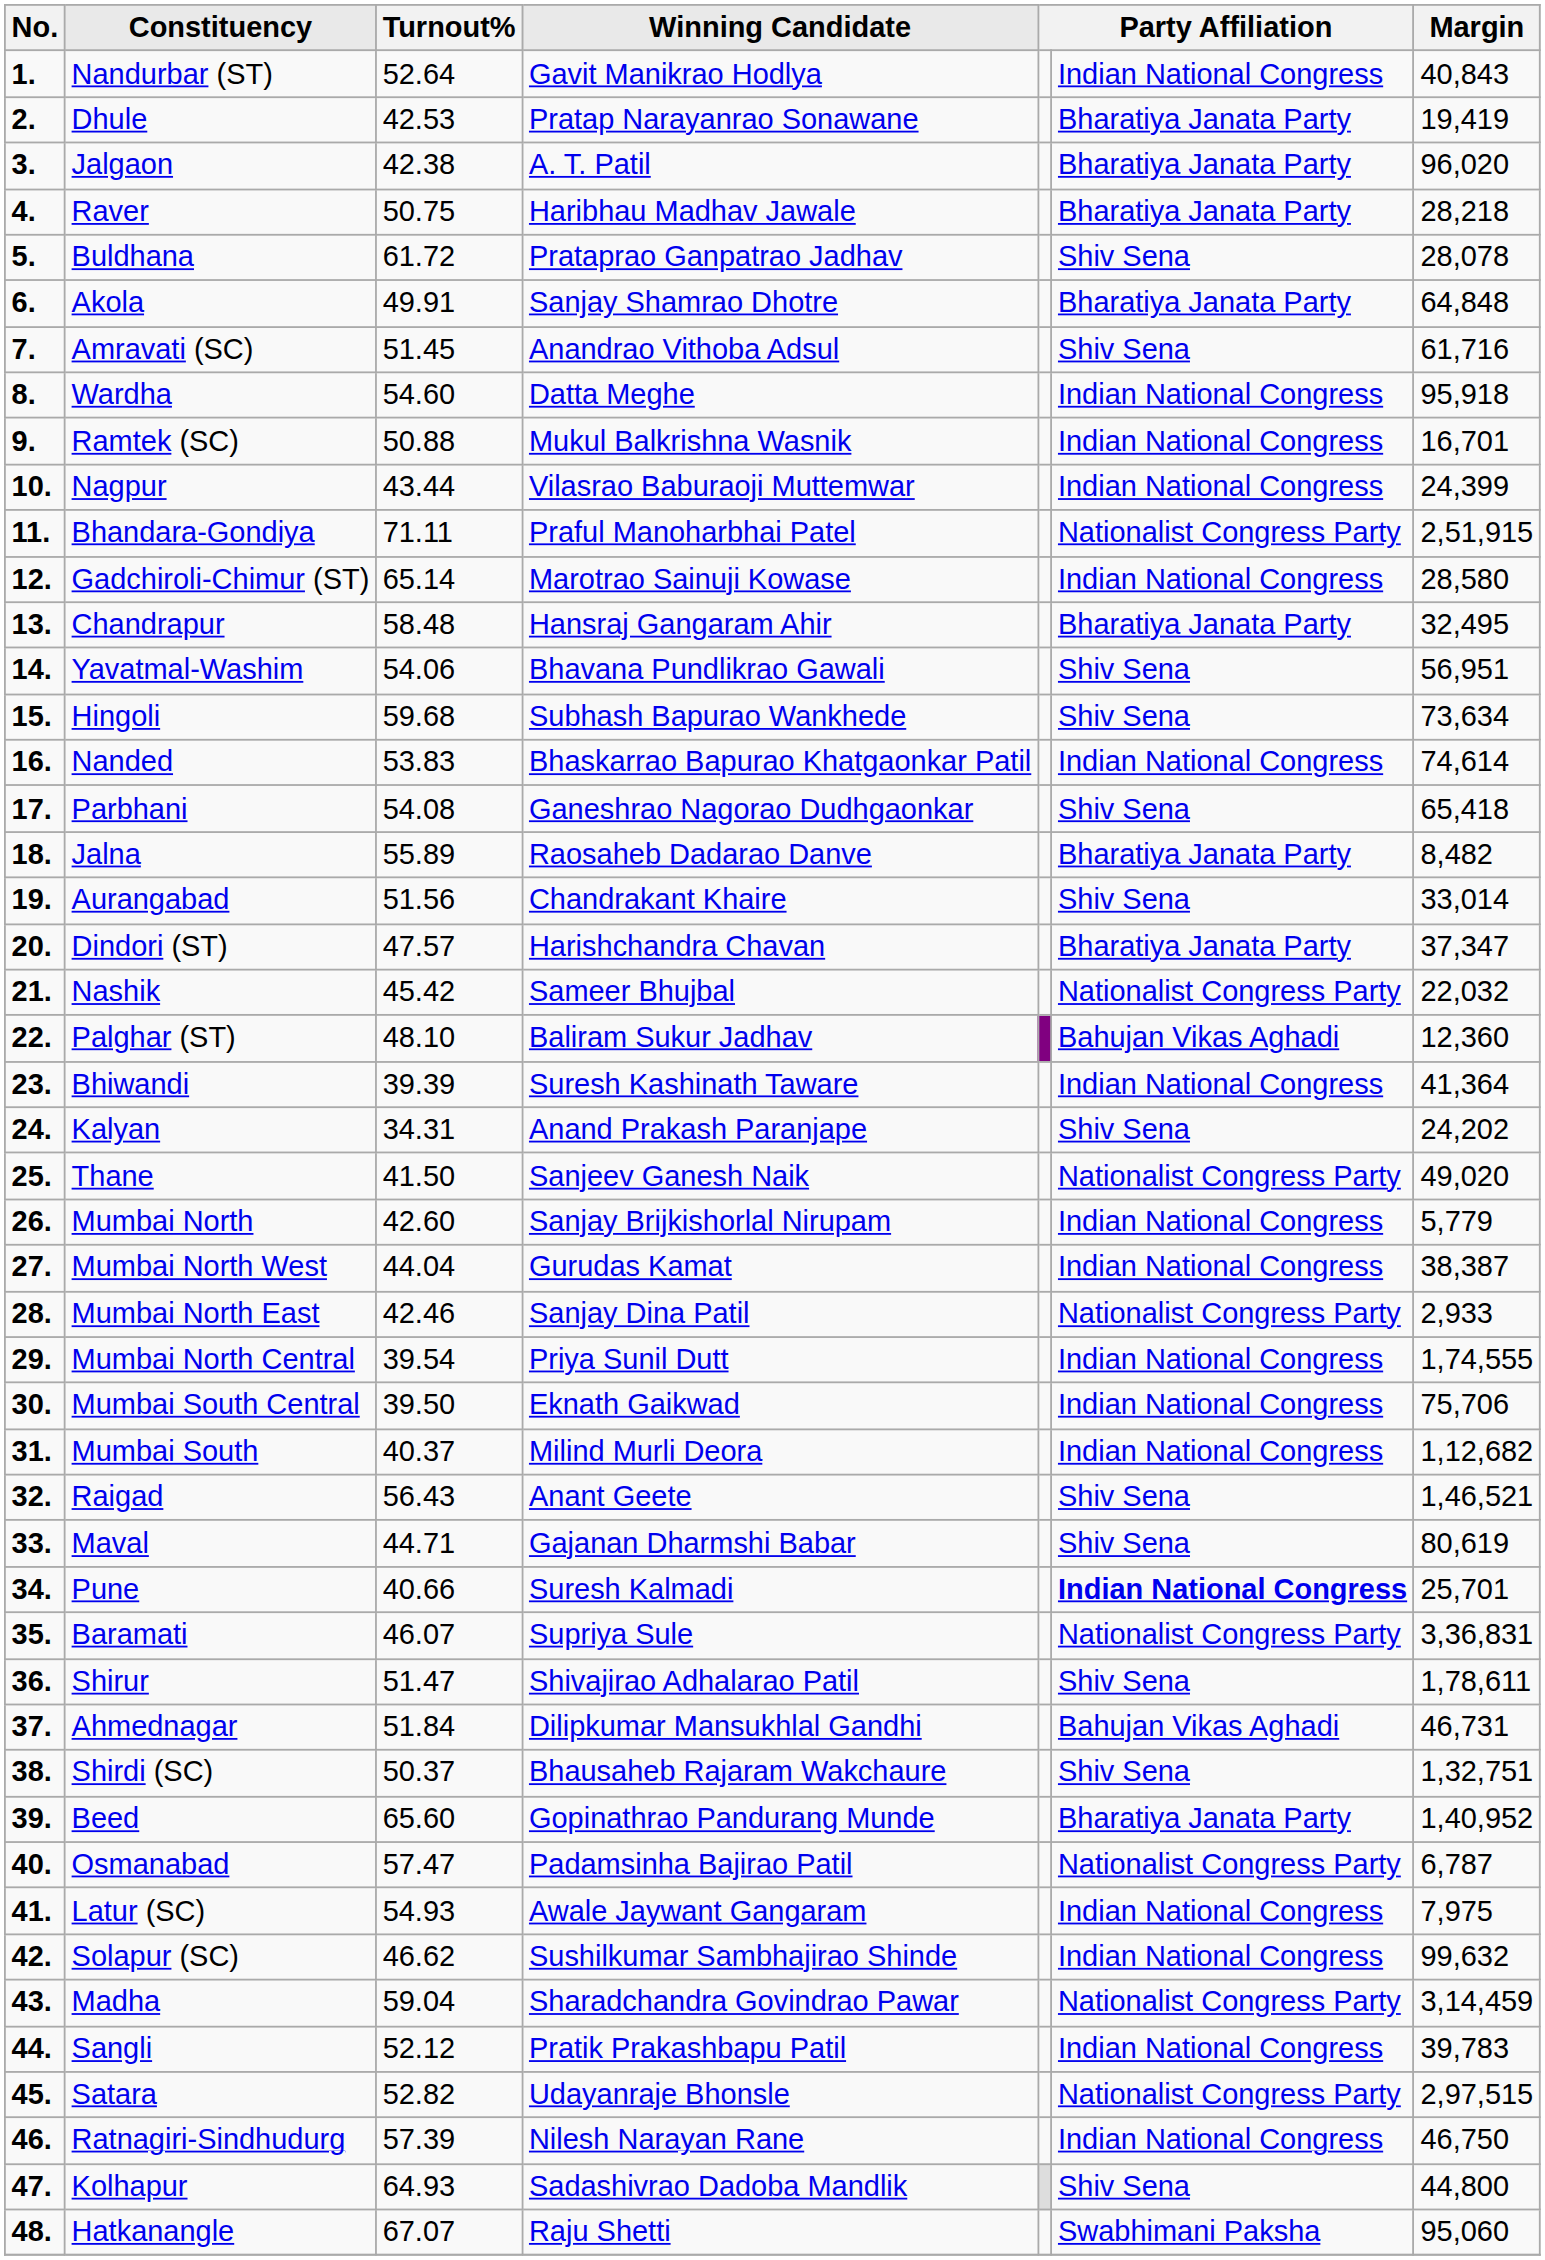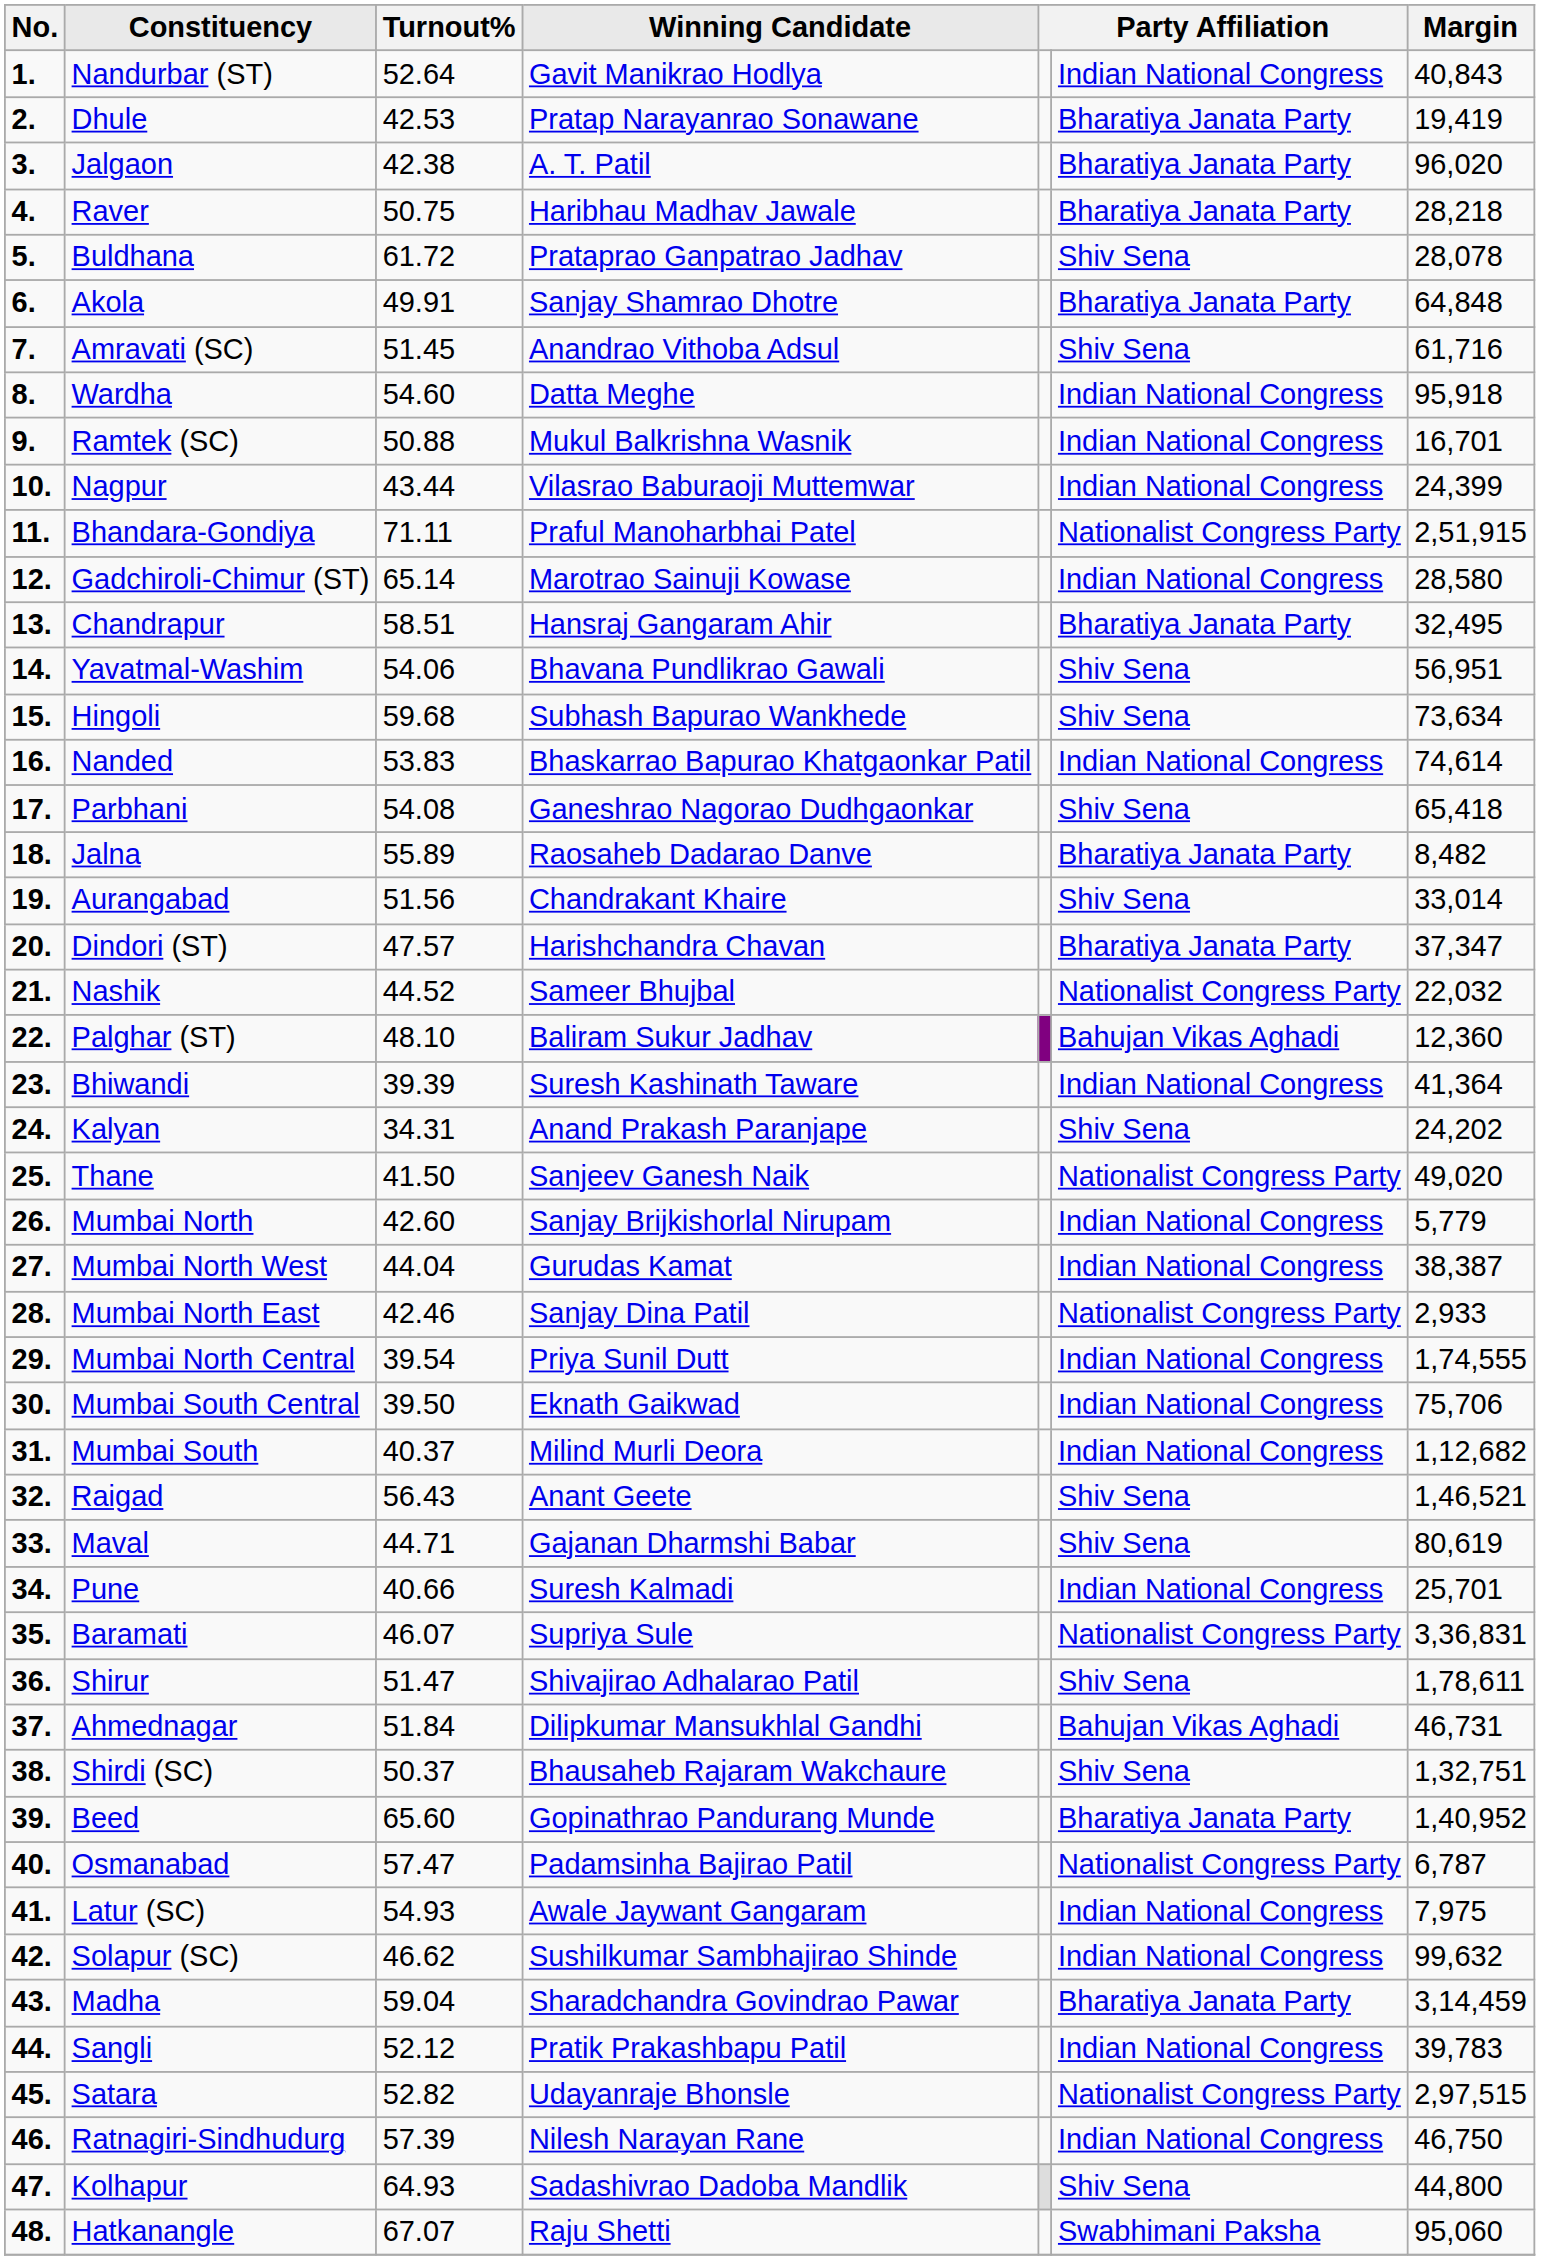(419, 624) 58.48 -> (419, 624) 58.51
(419, 991) 45.42 -> (419, 991) 44.52
(1233, 1589) bold -> (1221, 1589) normal
(1229, 2002) Nationalist Congress Party -> (1204, 2002) Bharatiya Janata Party
